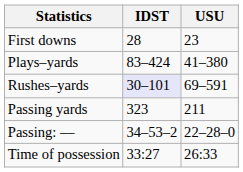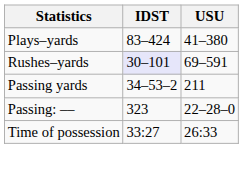- row: (42, 39)
(137, 108) 323 -> (152, 85) 34–53–2
(152, 132) 34–53–2 -> (137, 108) 323
